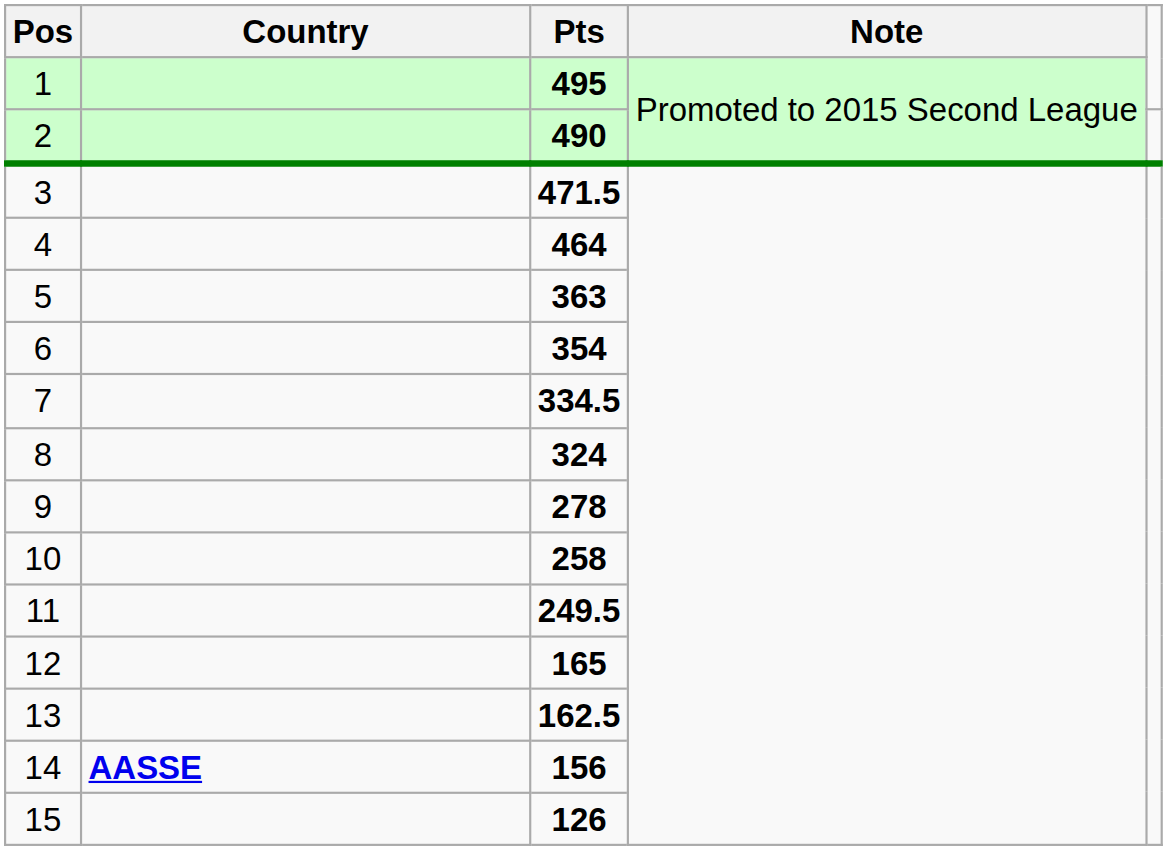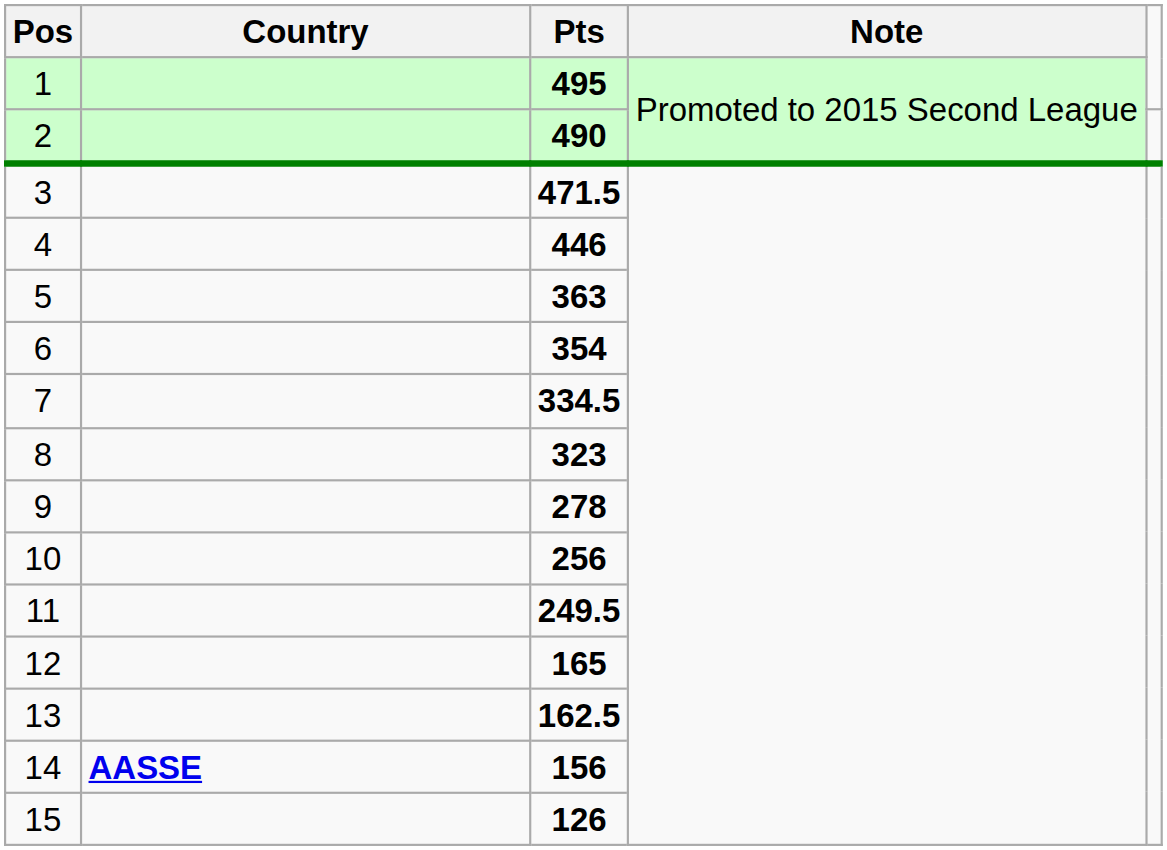(579, 245) 464 -> (579, 245) 446
(579, 453) 324 -> (579, 453) 323
(579, 558) 258 -> (579, 558) 256
